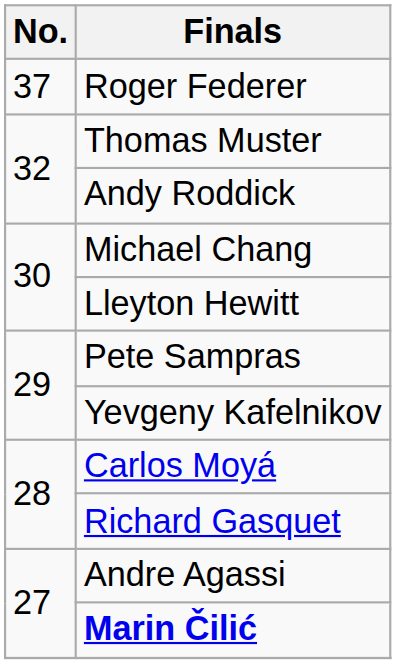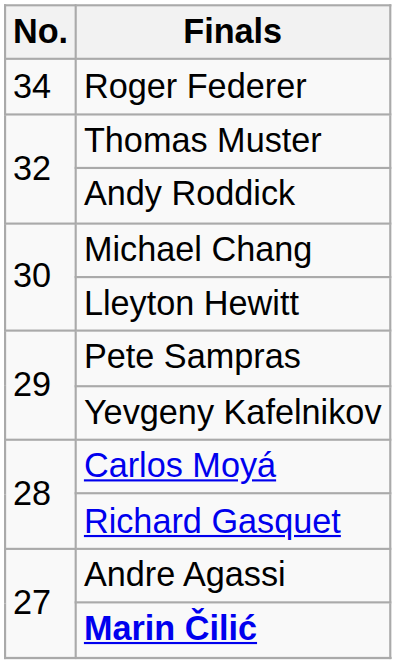(32, 86) 37 -> (32, 86) 34
